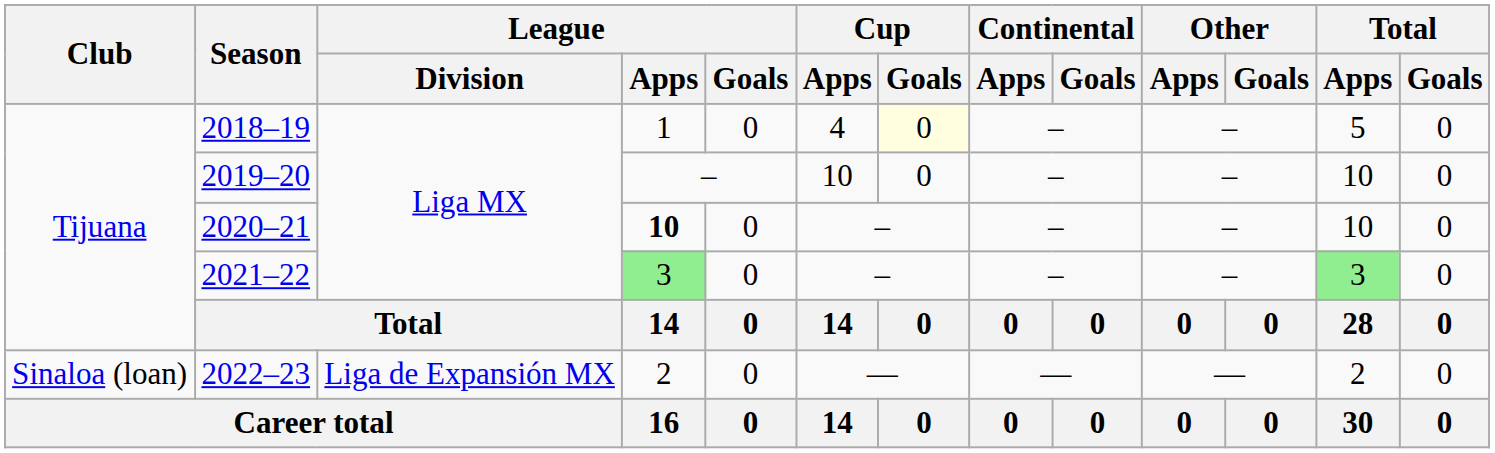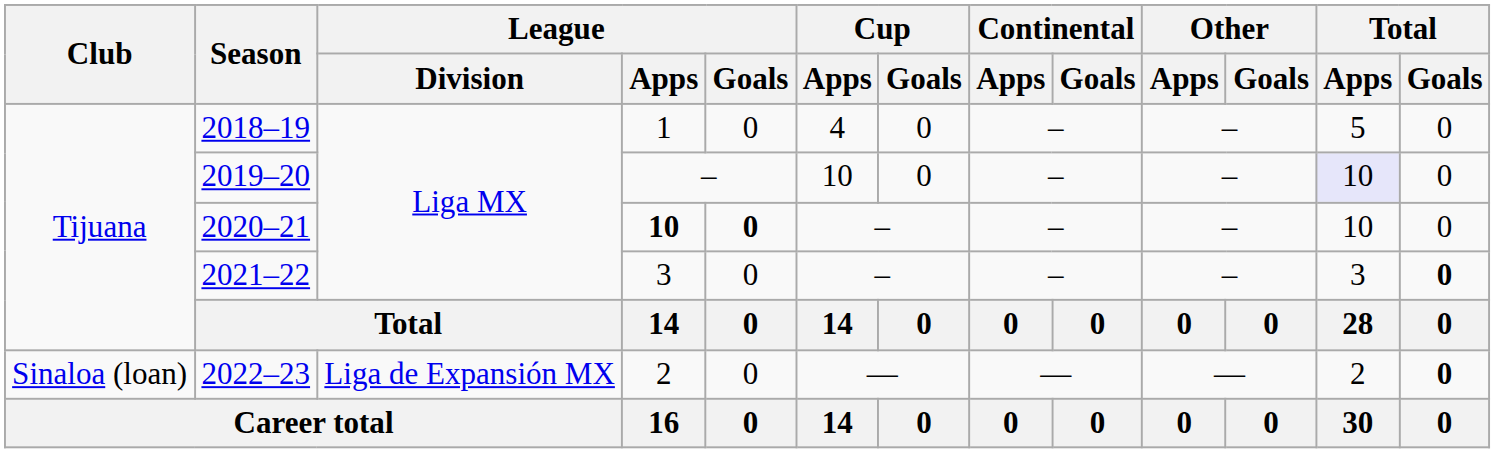(924, 127) lightyellow background -> (924, 127) no background
(1358, 176) no background -> (1358, 176) lavender background
(750, 226) normal -> (750, 226) bold
(664, 275) lightgreen background -> (664, 275) no background
(1358, 275) lightgreen background -> (1358, 275) no background
(1445, 275) normal -> (1445, 275) bold
(1445, 373) normal -> (1445, 373) bold
